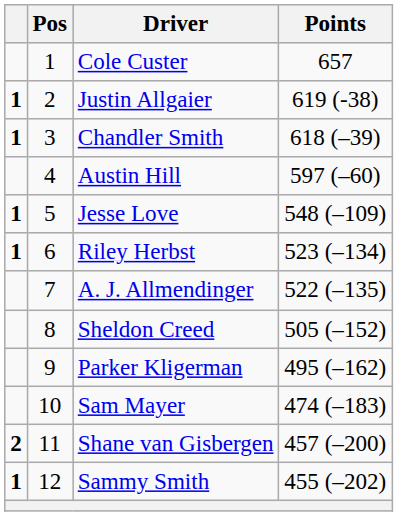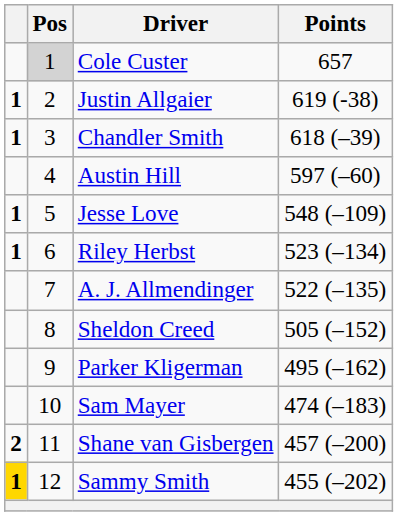(50, 61) no background -> (50, 61) lightgrey background
(16, 480) no background -> (16, 480) gold background
